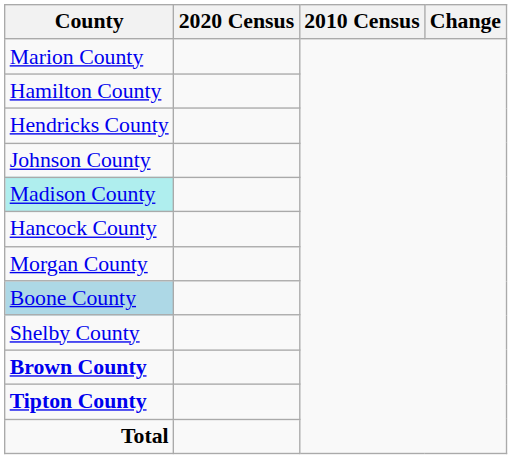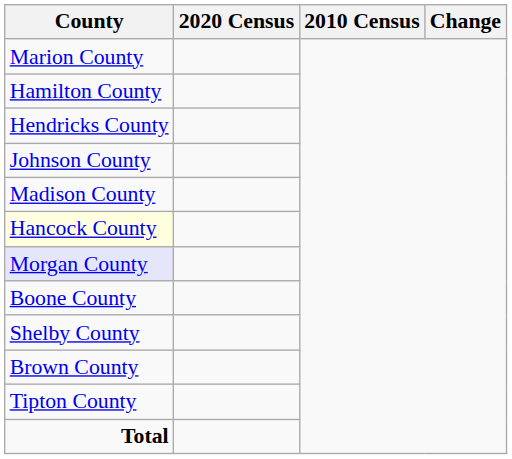(83, 194) paleturquoise background -> (83, 194) no background
(83, 228) no background -> (83, 228) lightyellow background
(79, 263) no background -> (79, 263) lavender background
(73, 297) lightblue background -> (73, 297) no background
(78, 366) bold -> (74, 366) normal
(78, 401) bold -> (73, 401) normal
